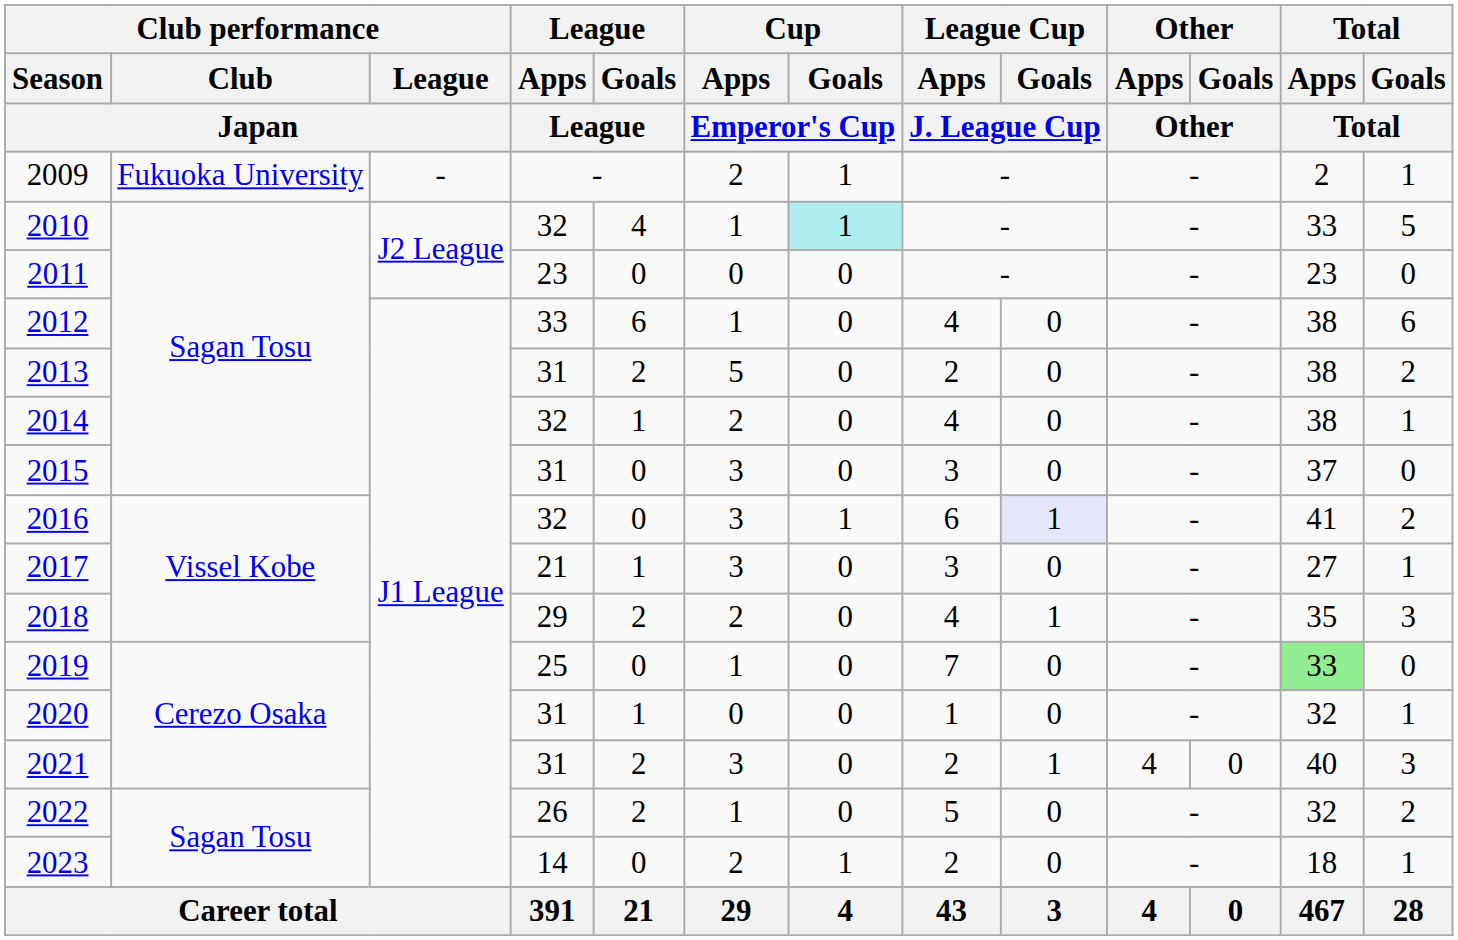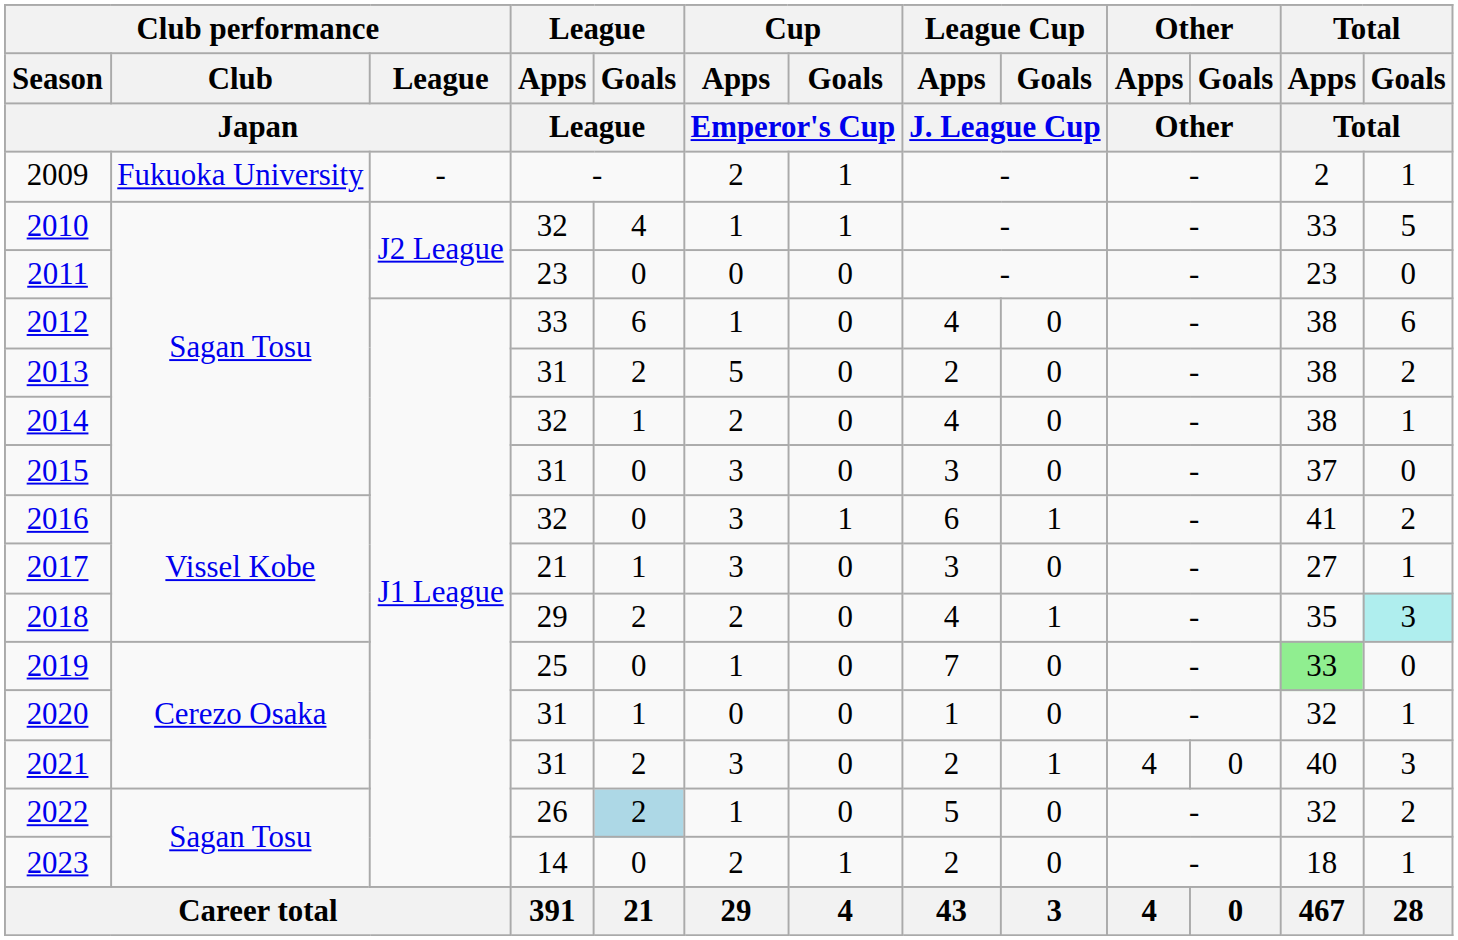(845, 224) paleturquoise background -> (845, 224) no background
(1054, 518) lavender background -> (1054, 518) no background
(1408, 616) no background -> (1408, 616) paleturquoise background
(639, 812) no background -> (639, 812) lightblue background
